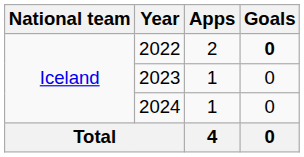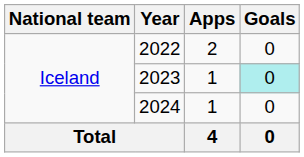(270, 48) bold -> (270, 48) normal
(270, 78) no background -> (270, 78) paleturquoise background
